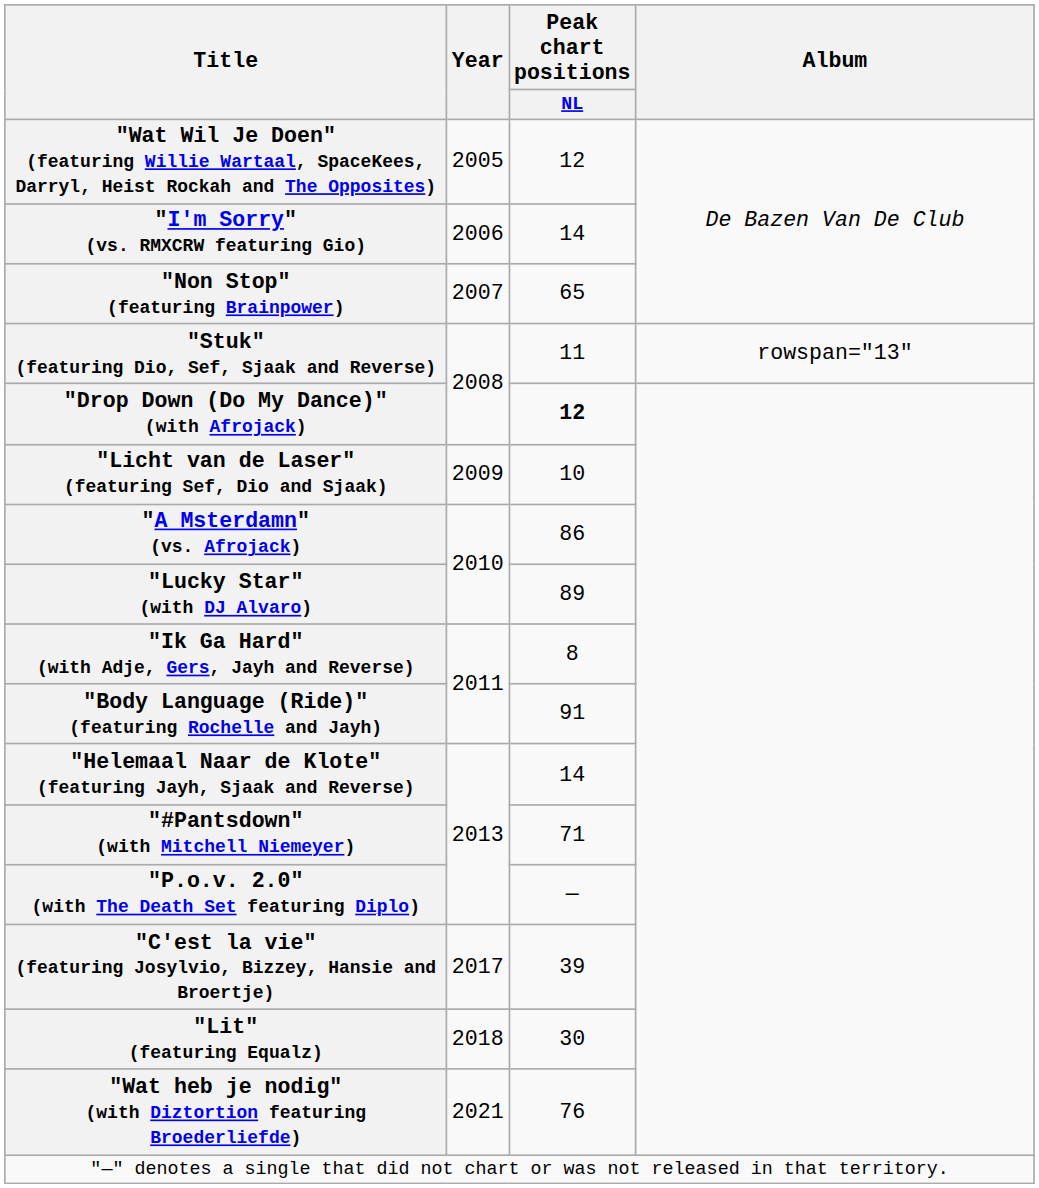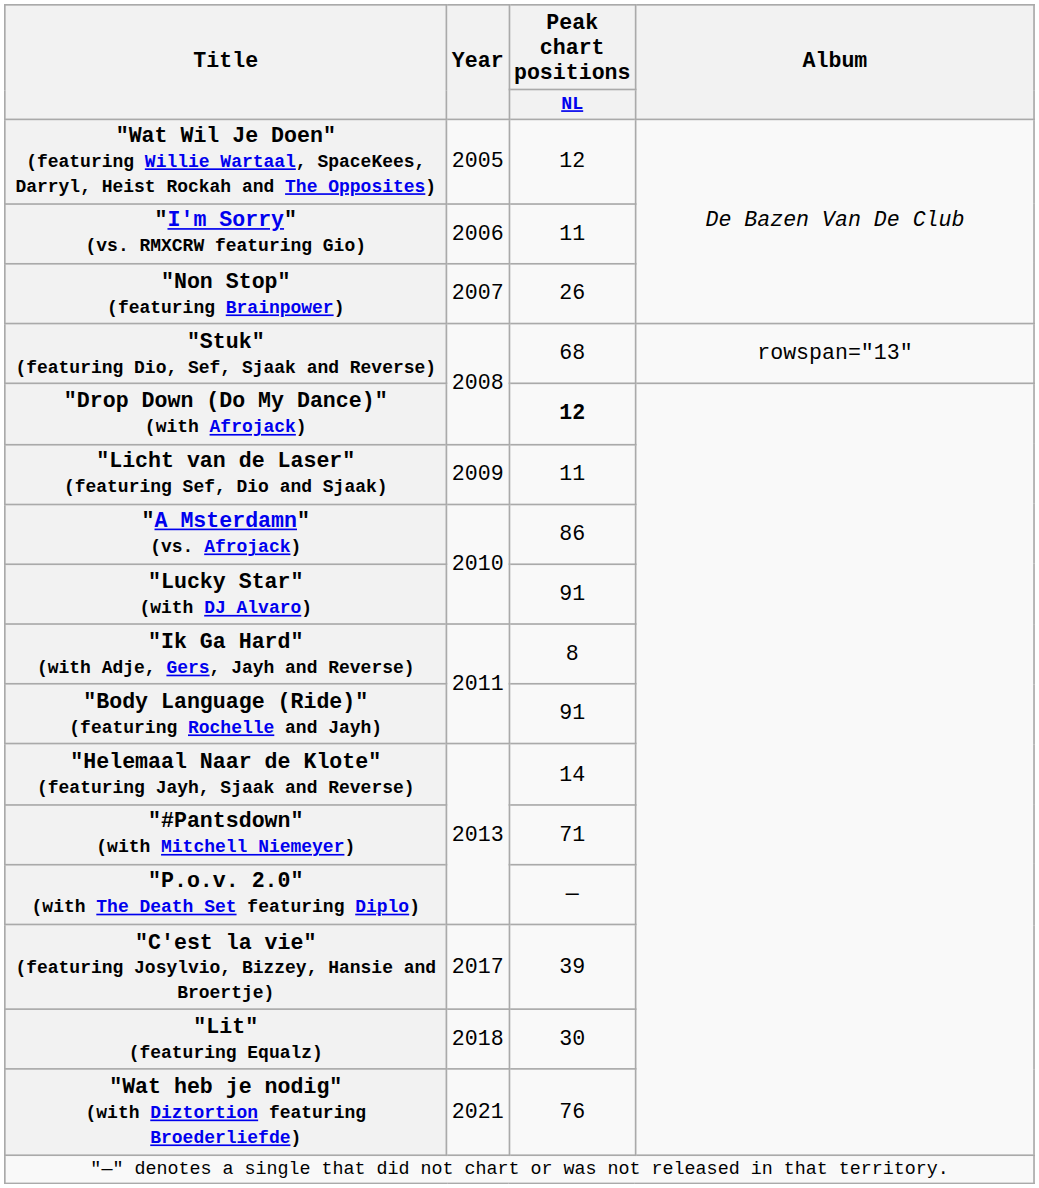(572, 234) 14 -> (572, 234) 11
(572, 294) 65 -> (572, 294) 26
(572, 354) 11 -> (572, 354) 68
(572, 474) 10 -> (572, 474) 11
(572, 594) 89 -> (572, 594) 91
